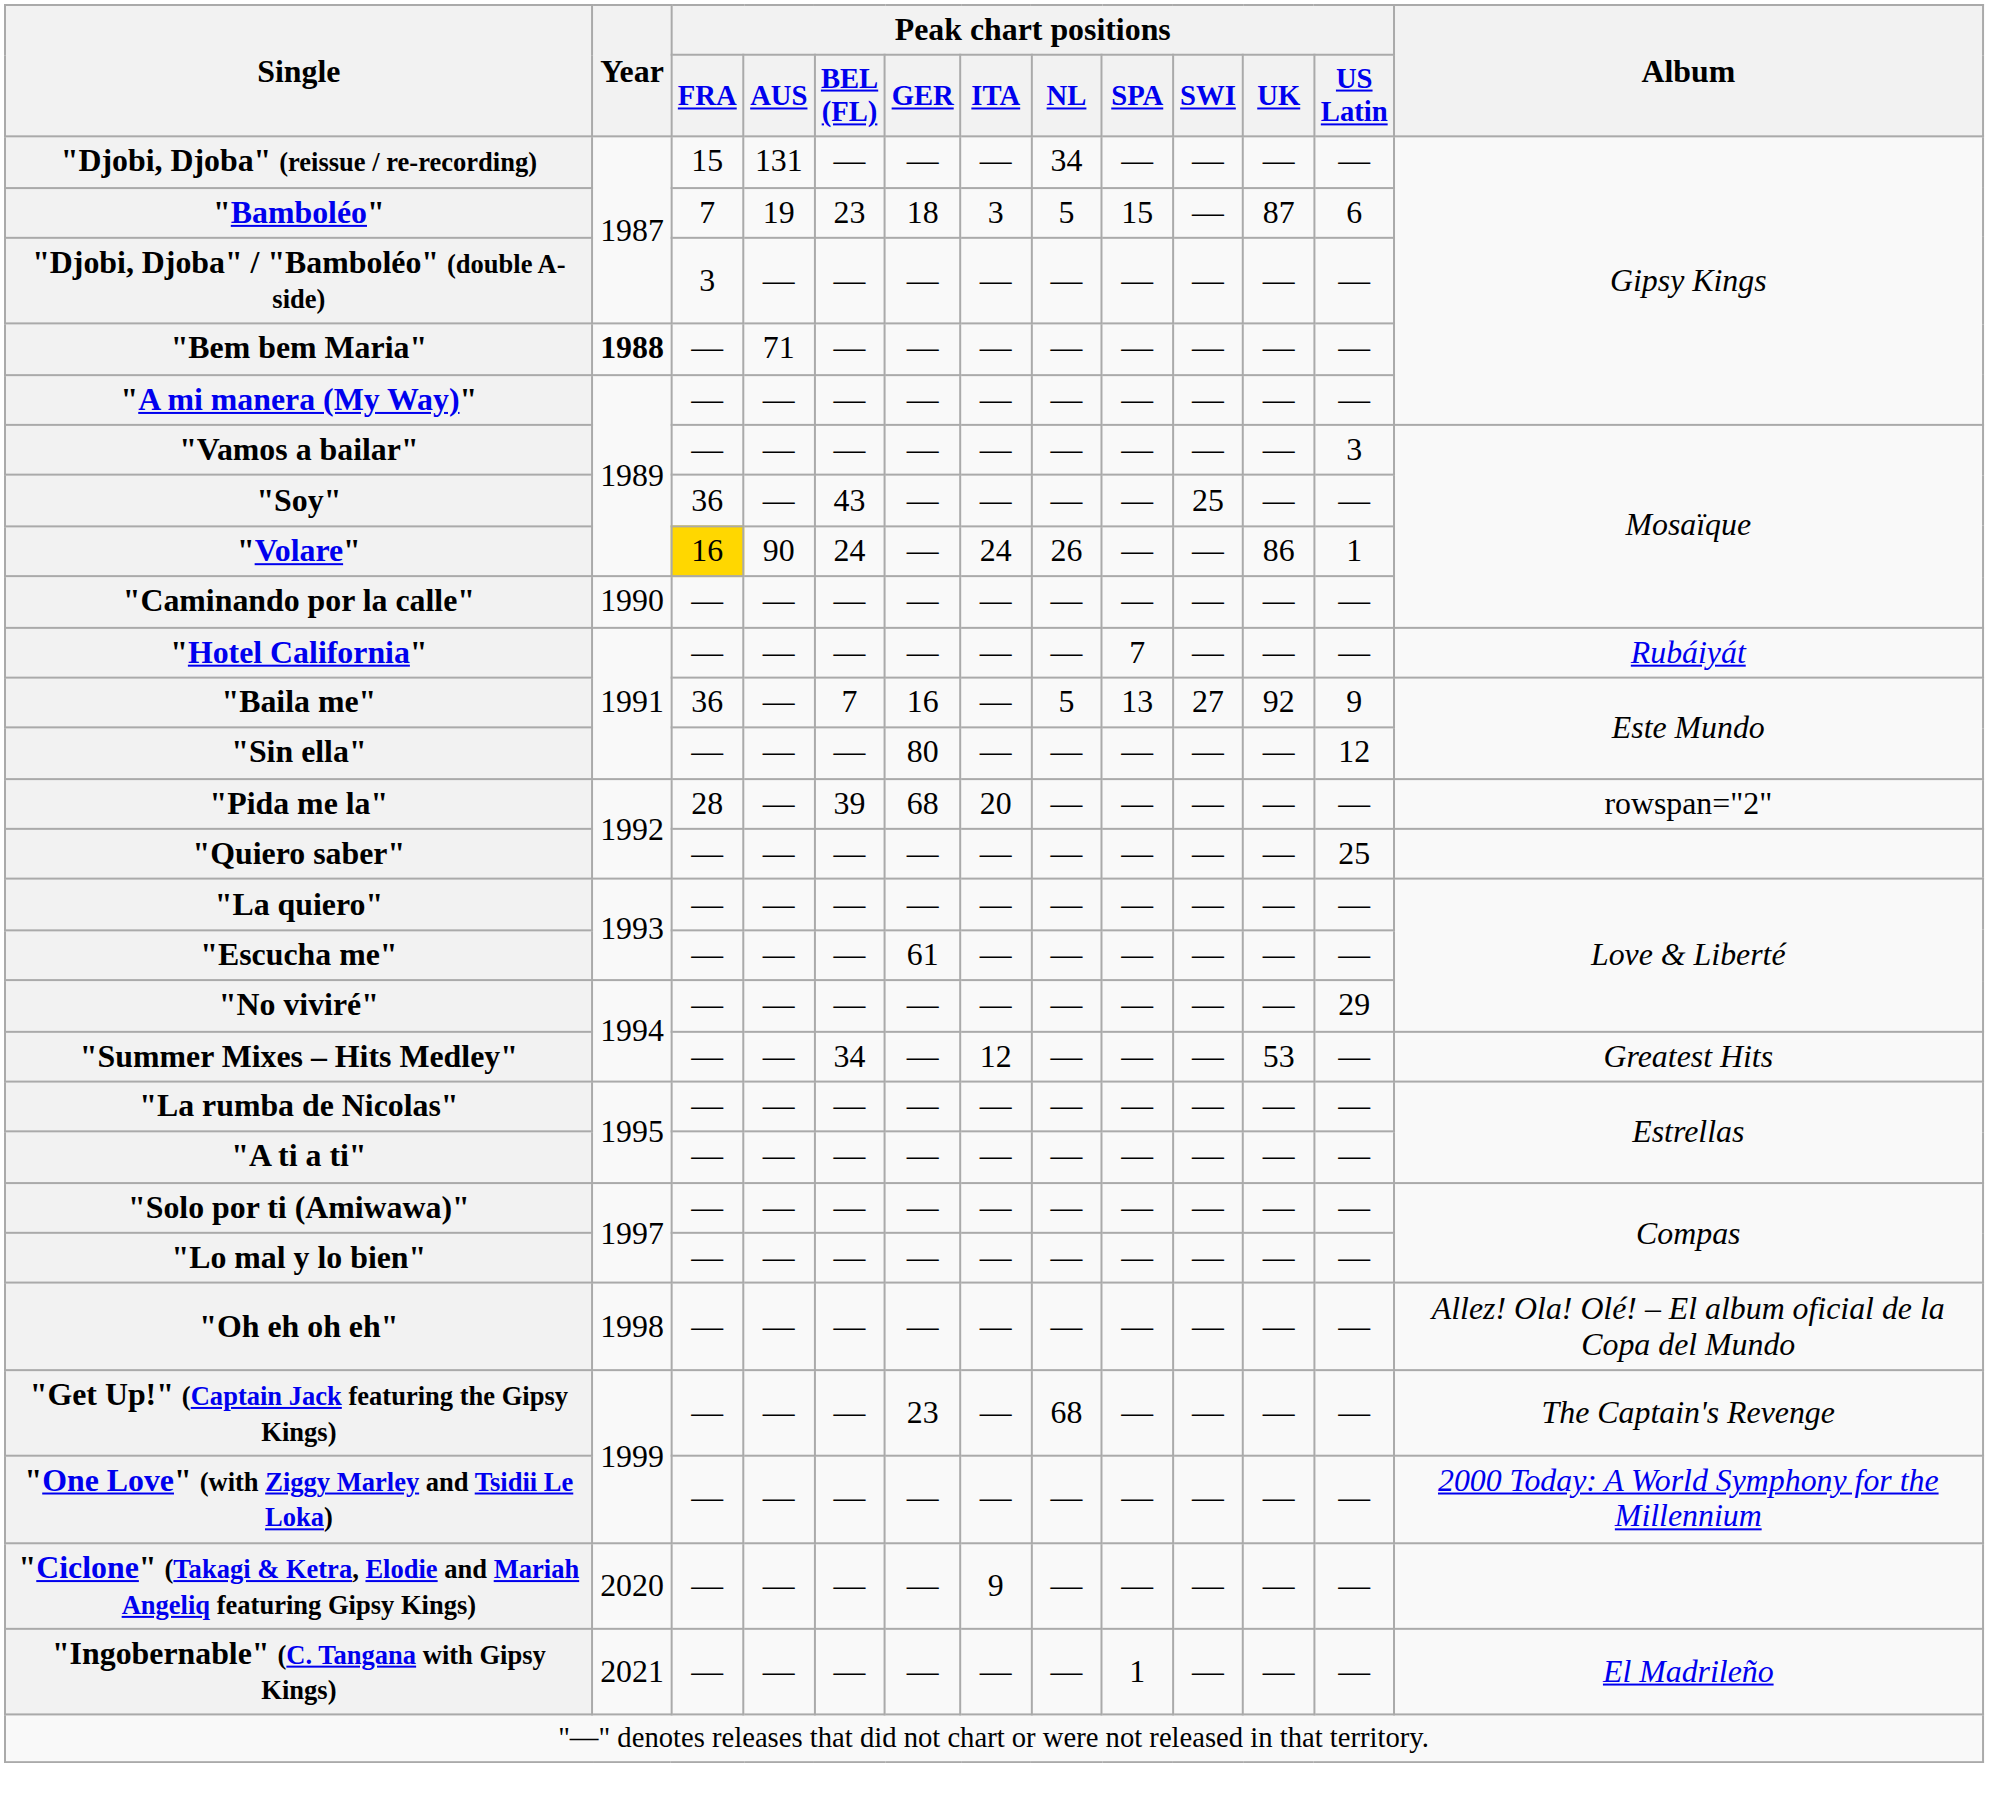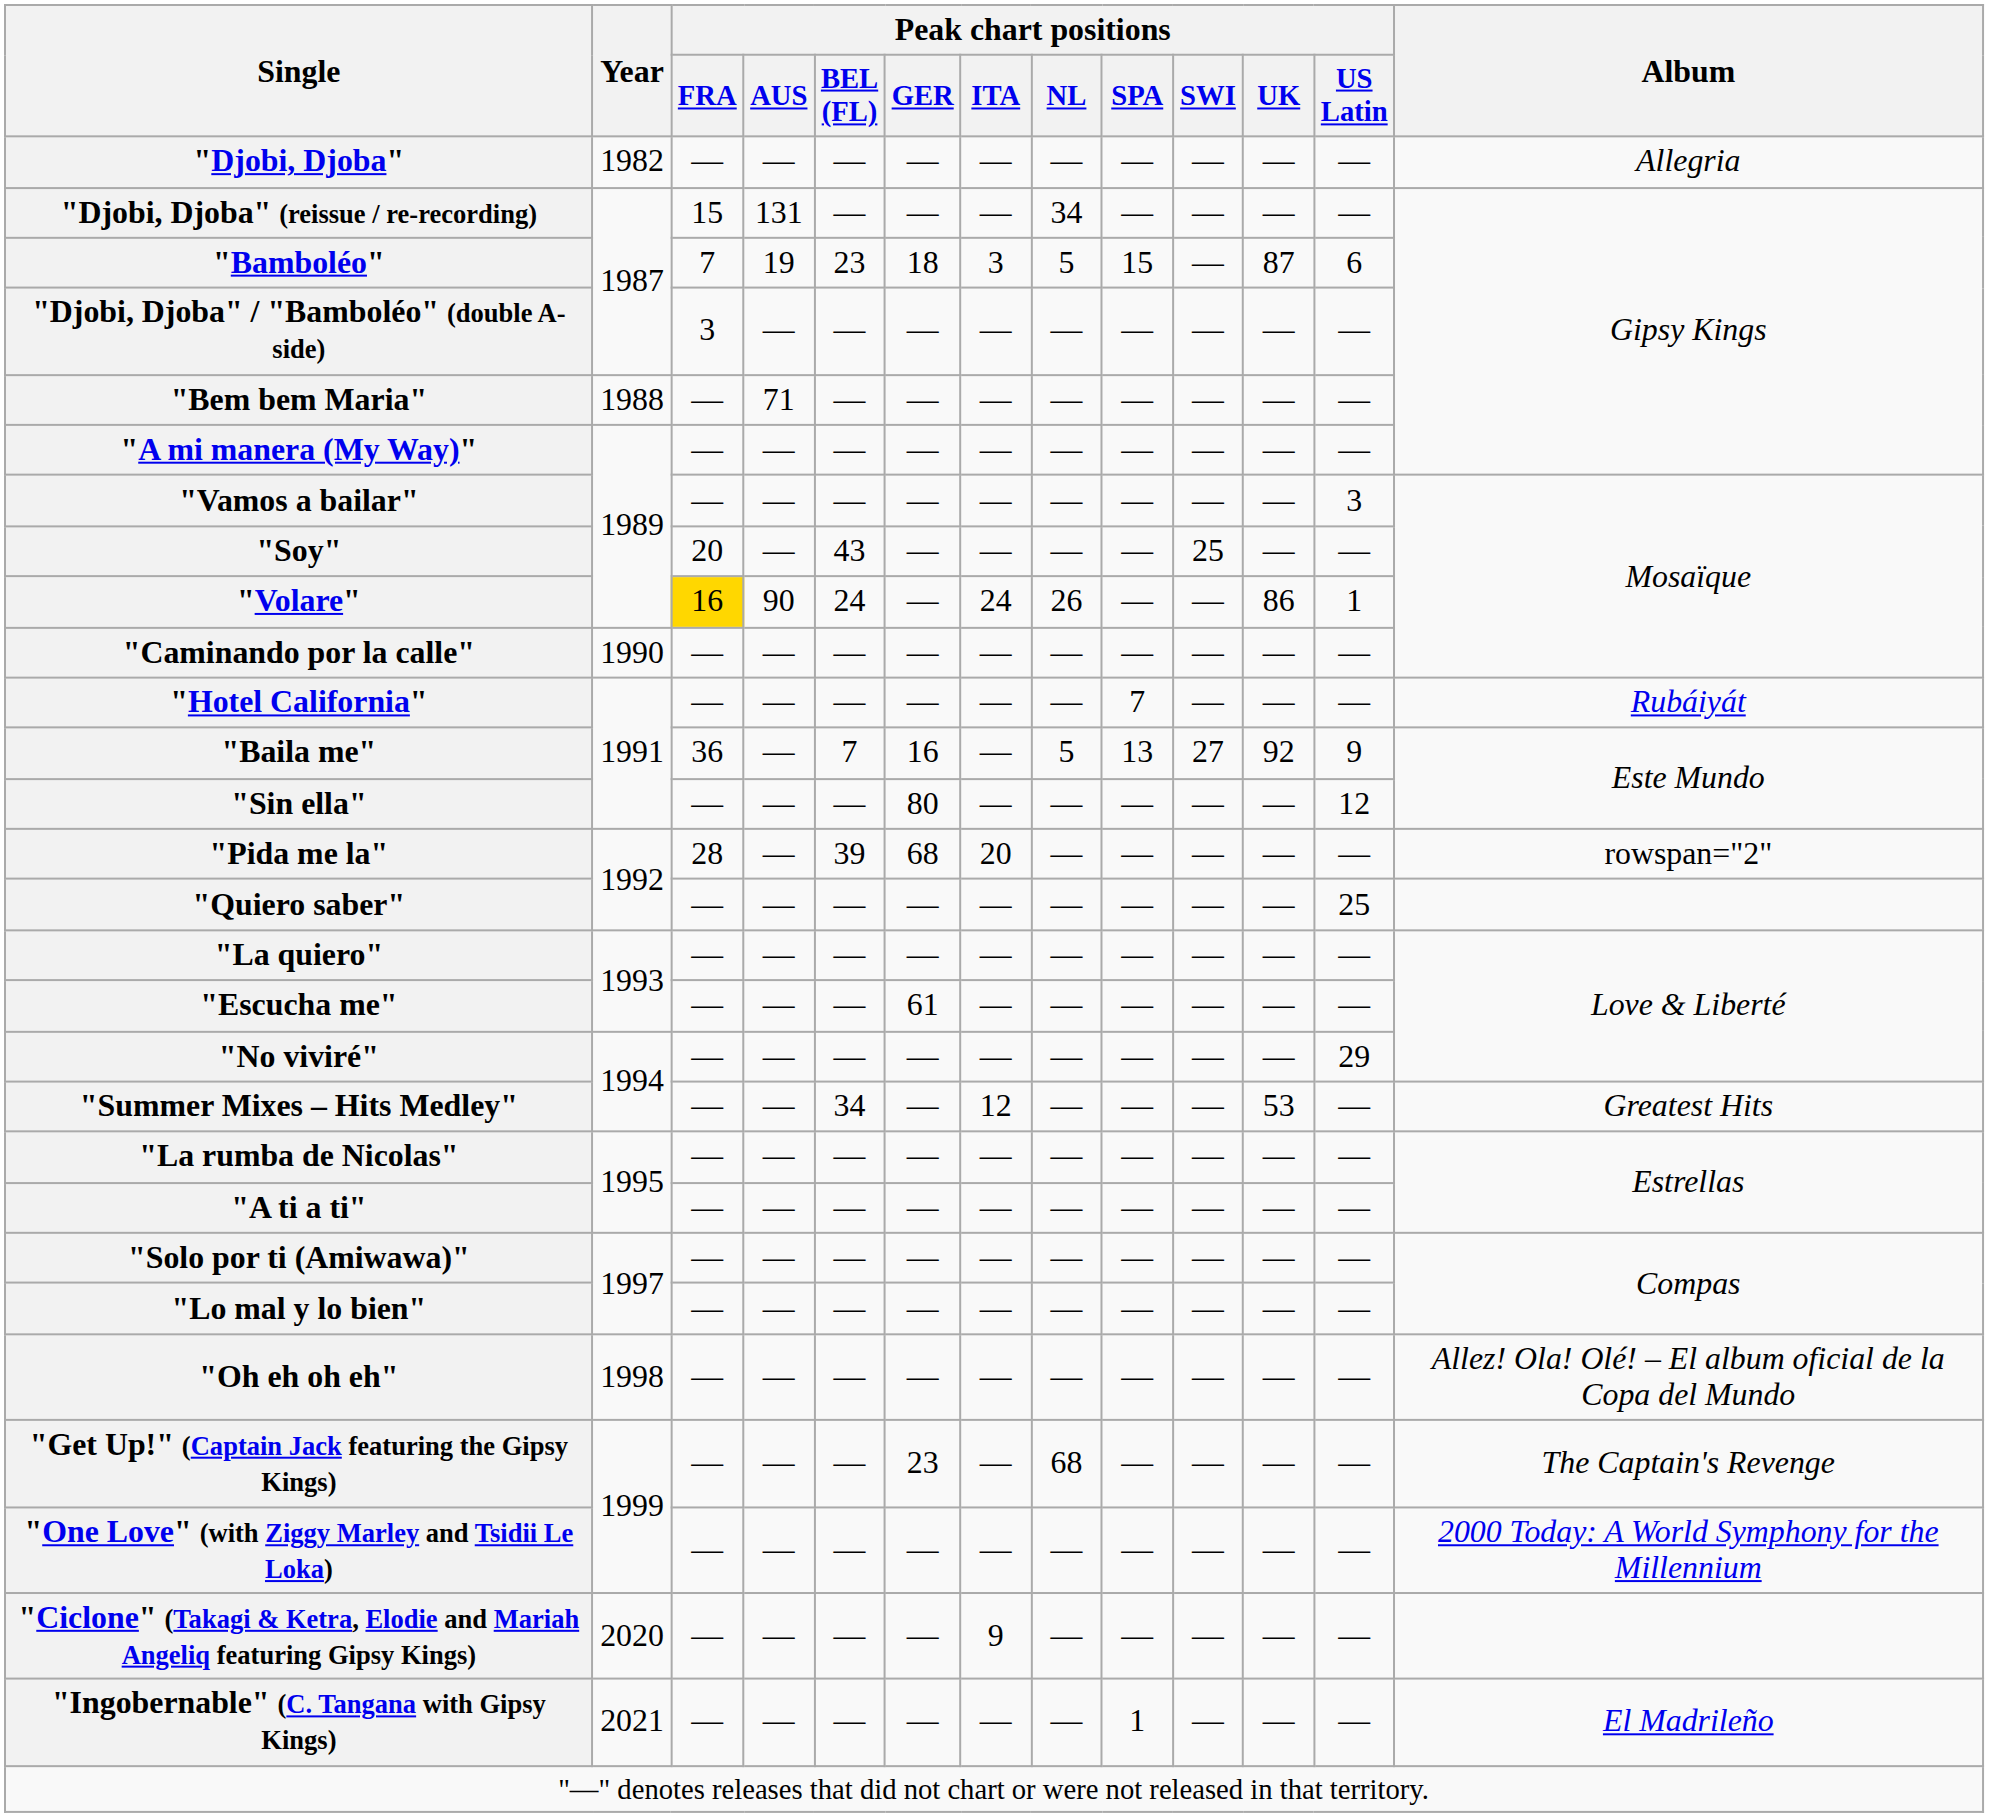+ row: (299, 161)
(632, 348) bold -> (632, 399) normal
(707, 500) 36 -> (707, 550) 20
